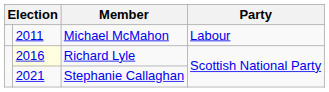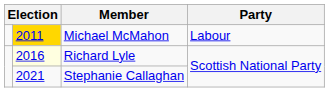(30, 35) no background -> (30, 35) gold background
